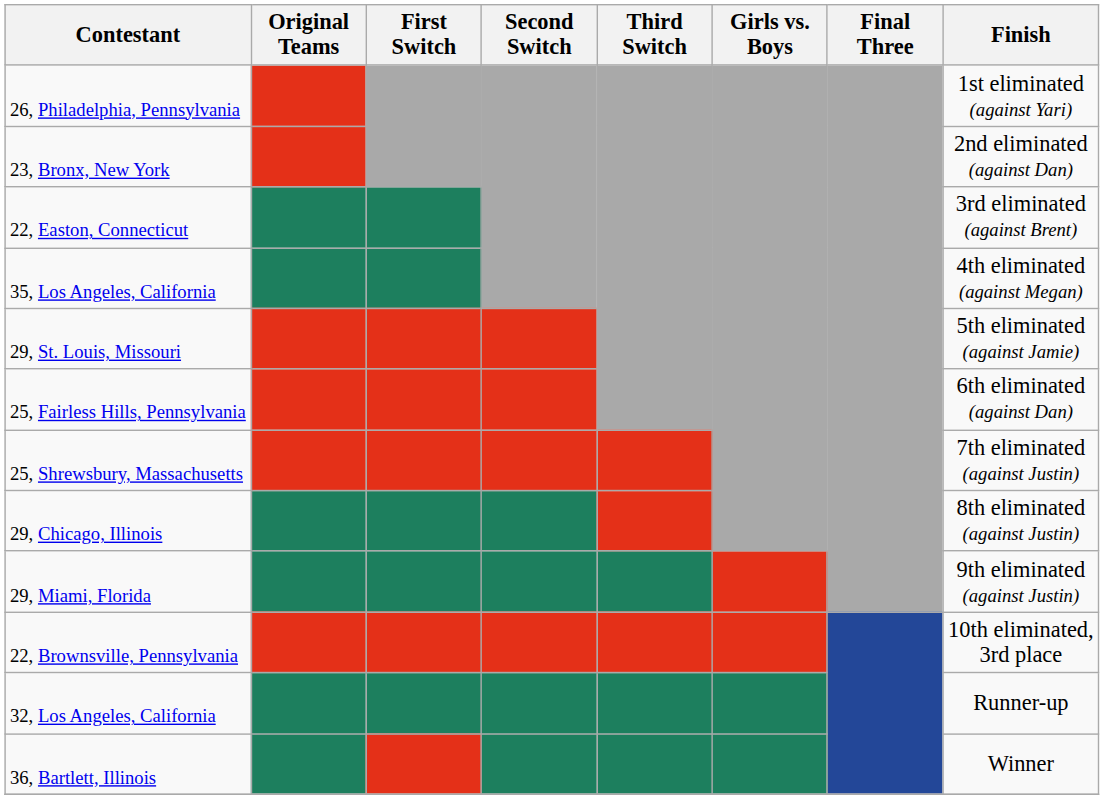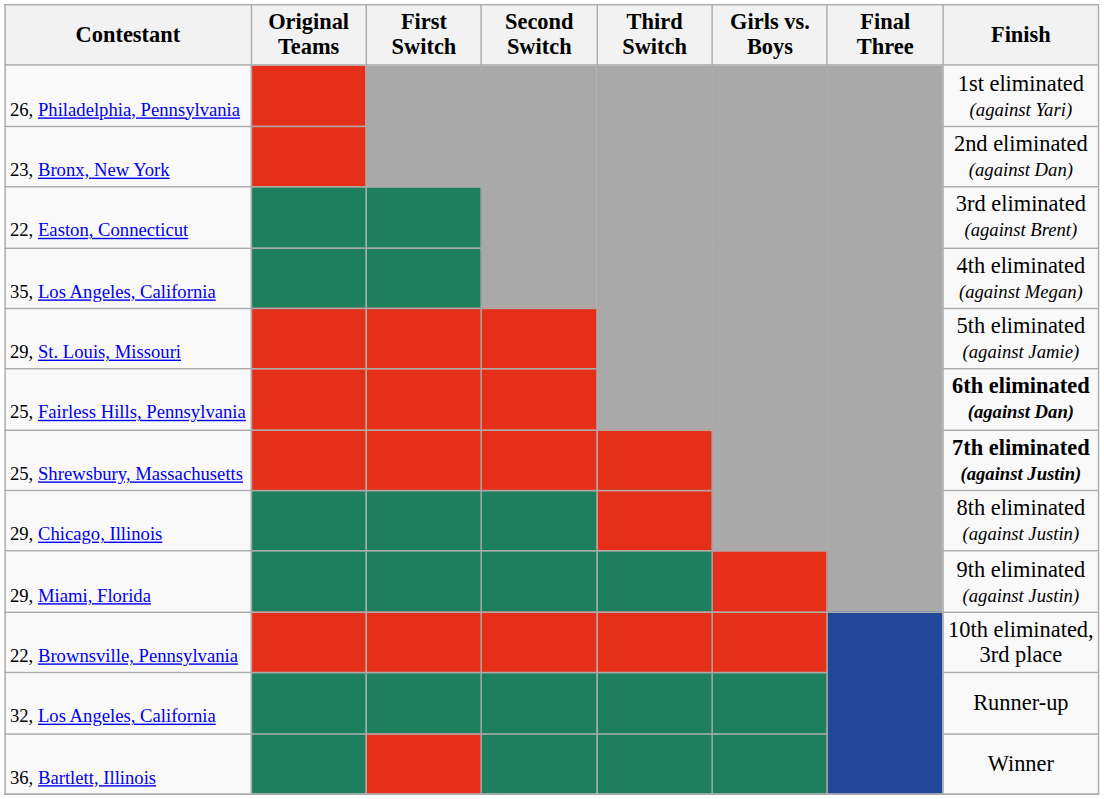(1021, 399) normal -> (1021, 399) bold
(1021, 459) normal -> (1021, 459) bold
